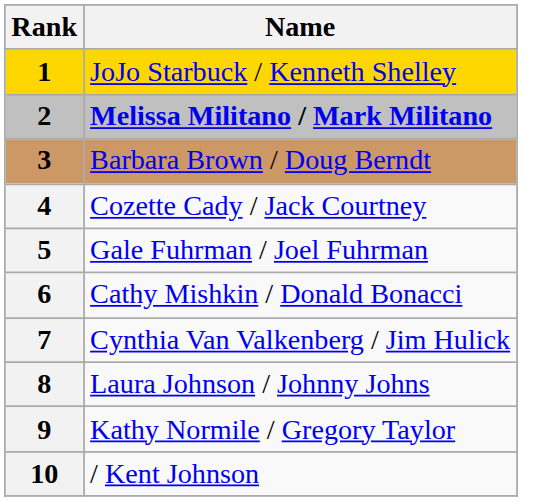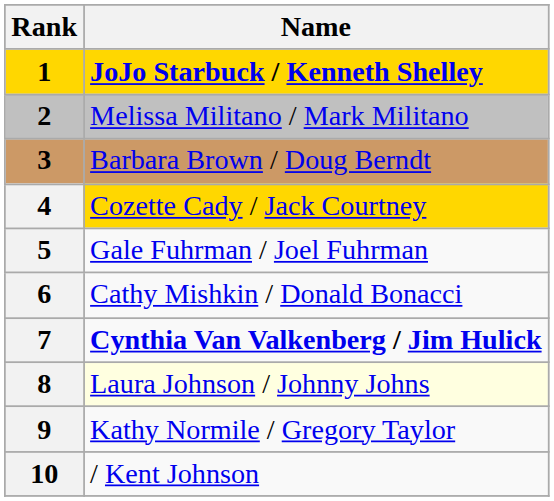(273, 71) normal -> (286, 71) bold
(291, 116) bold -> (279, 116) normal
(258, 205) no background -> (258, 205) gold background
(300, 339) normal -> (316, 339) bold
(260, 384) no background -> (260, 384) lightyellow background
